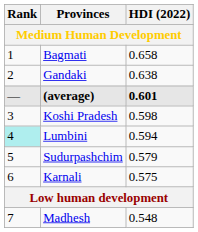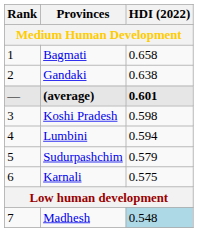(11, 136) paleturquoise background -> (11, 136) no background
(143, 217) no background -> (143, 217) lightblue background
